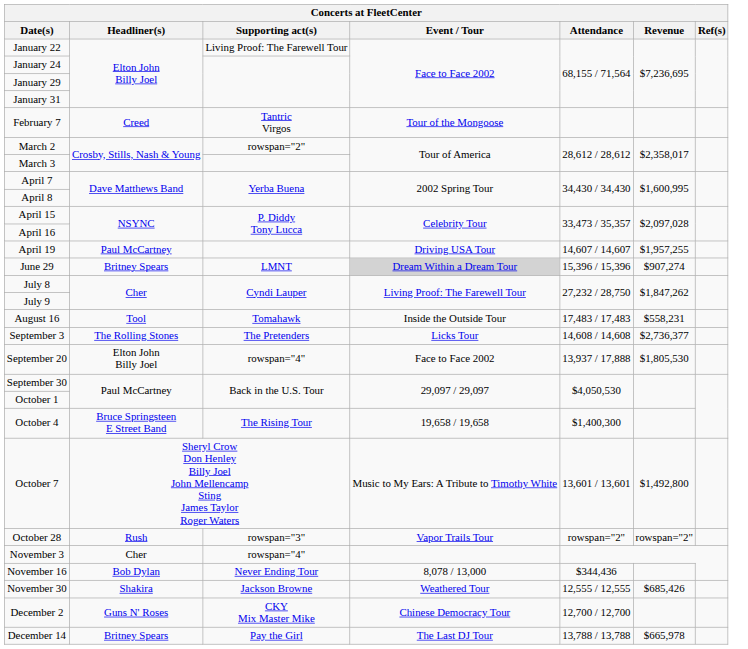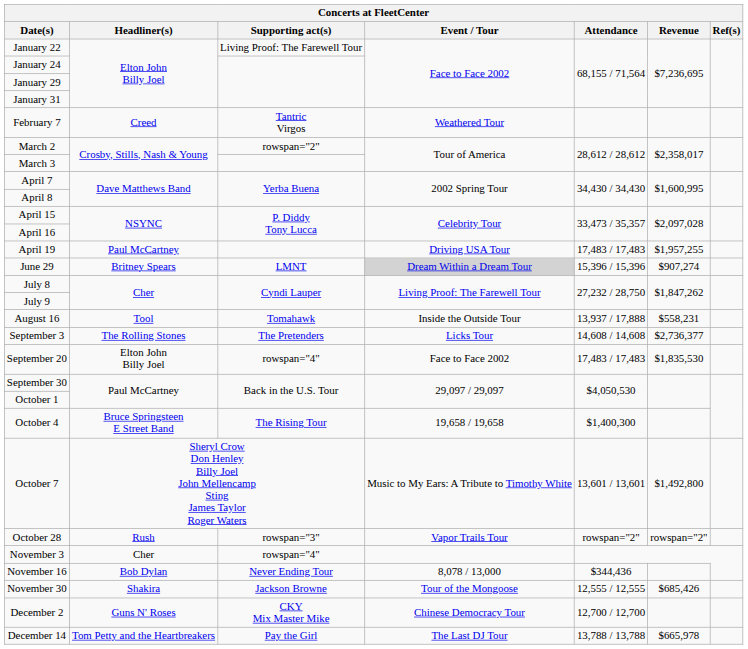(455, 122) Tour of the Mongoose -> (469, 122) Weathered Tour
(596, 249) 14,607 / 14,607 -> (611, 249) 17,483 / 17,483
(596, 318) 17,483 / 17,483 -> (611, 318) 13,937 / 17,888
(596, 359) 13,937 / 17,888 -> (611, 359) 17,483 / 17,483
(664, 359) $1,805,530 -> (679, 359) $1,835,530
(455, 589) Weathered Tour -> (469, 589) Tour of the Mongoose
(136, 635) Britney Spears -> (144, 635) Tom Petty and the Heartbreakers
